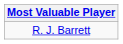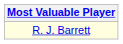(61, 30) no background -> (61, 30) lightyellow background
